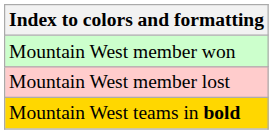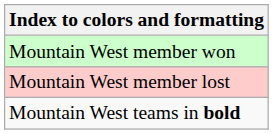(125, 112) gold background -> (125, 112) no background
